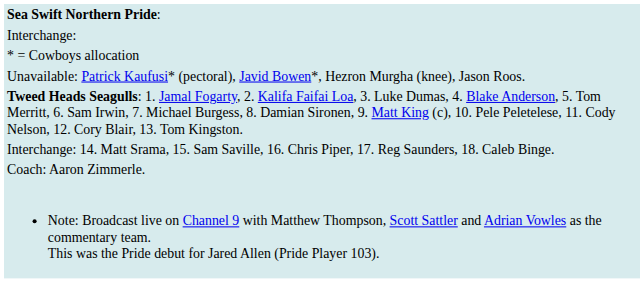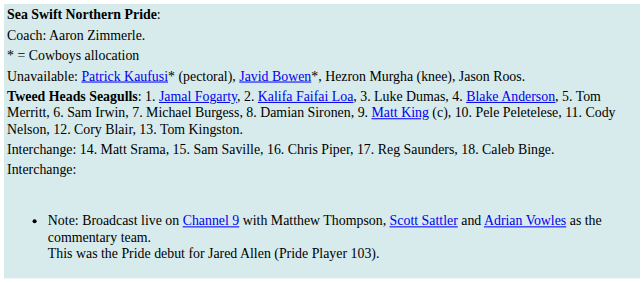(42, 35) Interchange: -> (76, 35) Coach: Aaron Zimmerle.
(76, 170) Coach: Aaron Zimmerle. -> (42, 170) Interchange:
